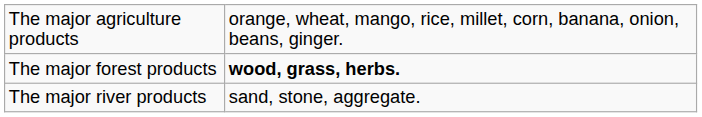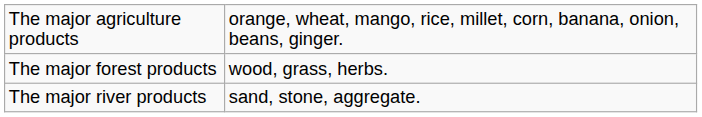(314, 68) bold -> (308, 68) normal
